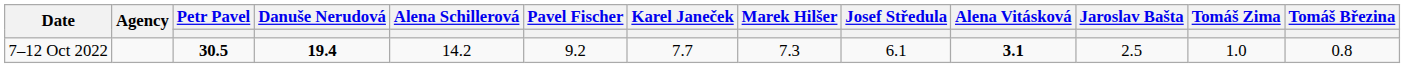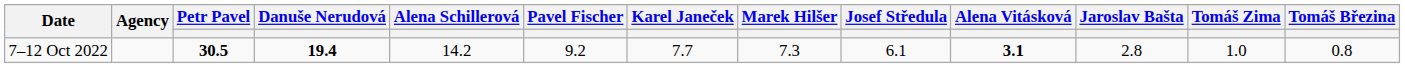(1132, 49) 2.5 -> (1132, 49) 2.8
